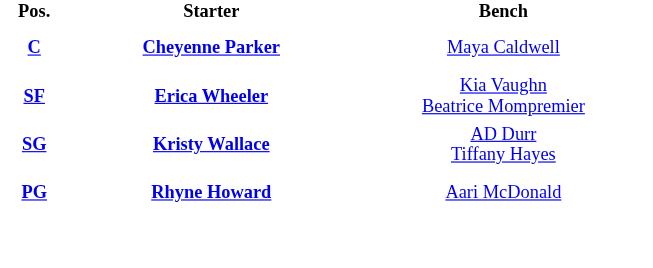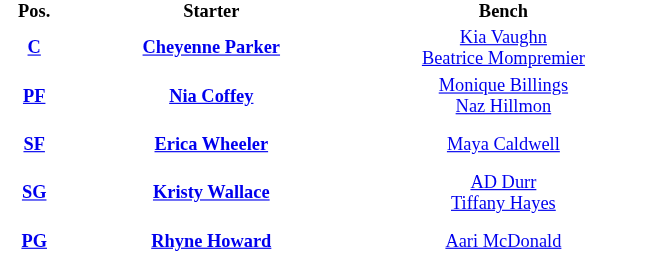(503, 47) Maya Caldwell -> (503, 47) Kia Vaughn Beatrice Mompremier
+ row: (34, 95)
(503, 95) Kia Vaughn Beatrice Mompremier -> (503, 144) Maya Caldwell
